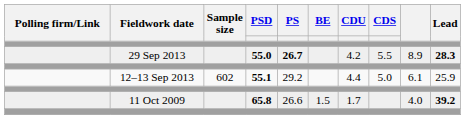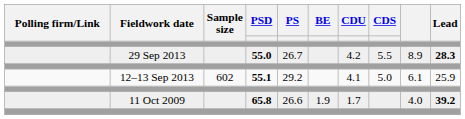(292, 55) bold -> (292, 55) normal
(353, 78) 4.4 -> (353, 78) 4.1
(323, 100) 1.5 -> (323, 100) 1.9
